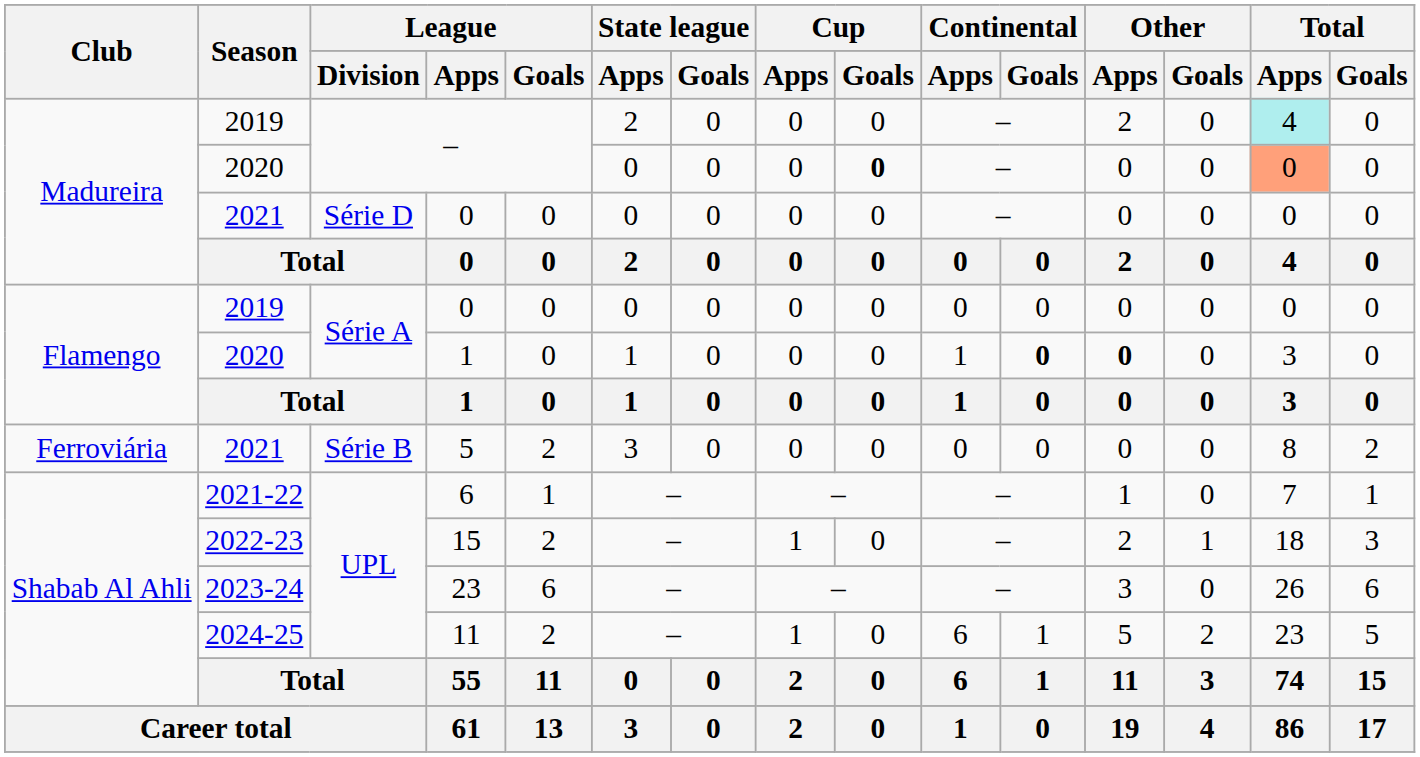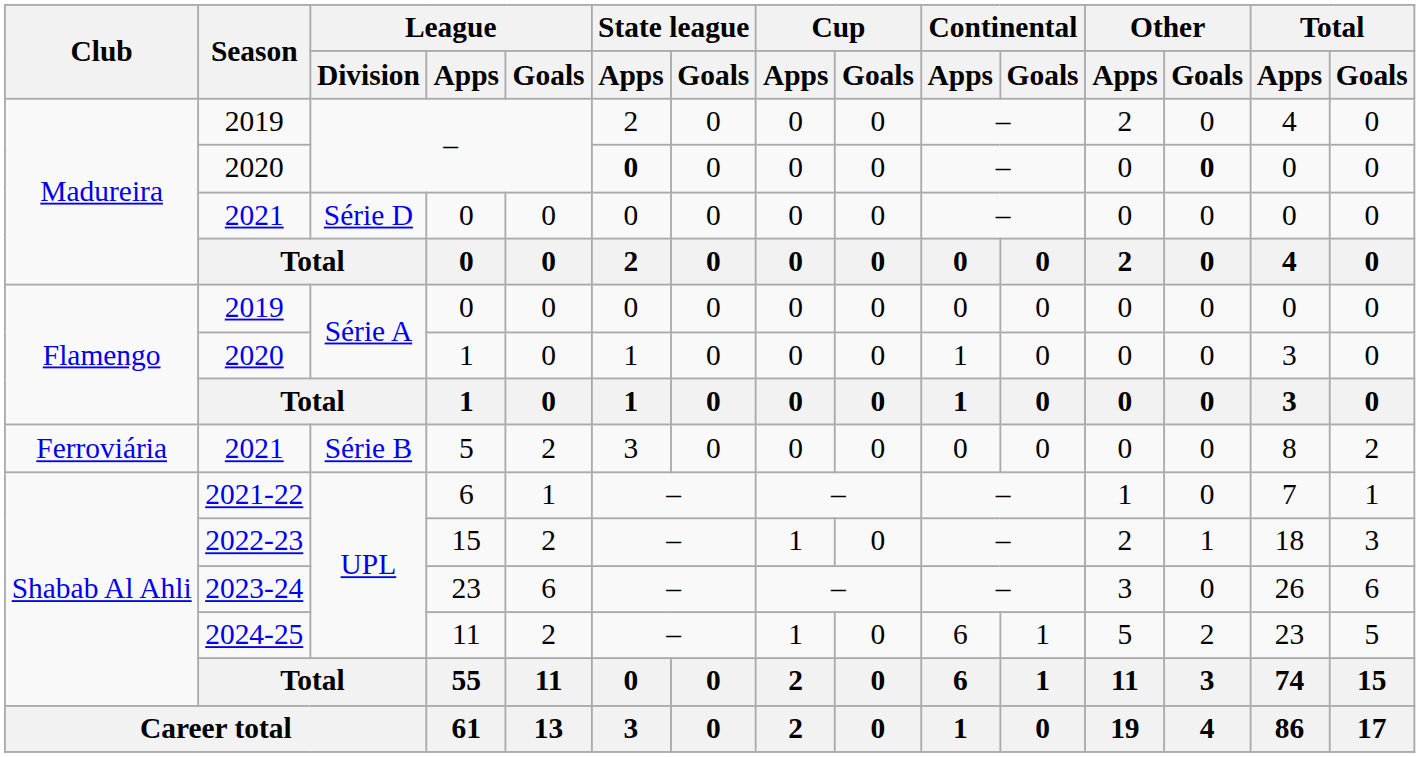(1289, 121) paleturquoise background -> (1289, 121) no background
(631, 167) normal -> (631, 167) bold
(878, 167) bold -> (878, 167) normal
(1207, 167) normal -> (1207, 167) bold
(1289, 167) lightsalmon background -> (1289, 167) no background
(1043, 354) bold -> (1043, 354) normal
(1125, 354) bold -> (1125, 354) normal
